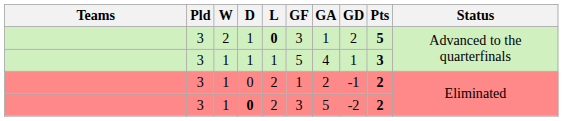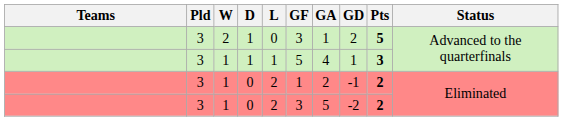(274, 37) bold -> (274, 37) normal
(250, 104) bold -> (250, 104) normal
